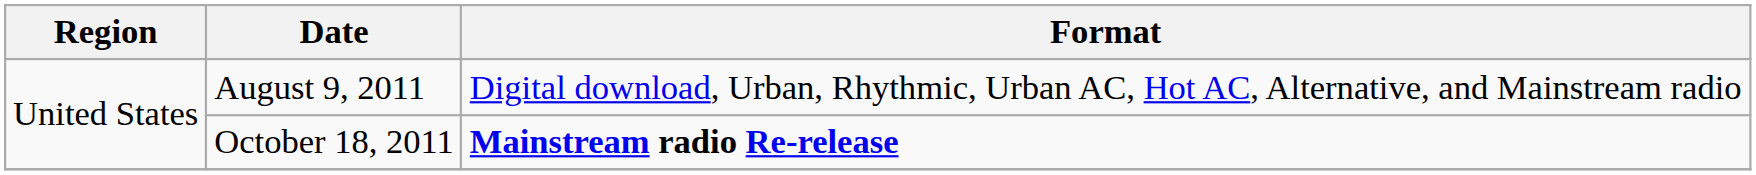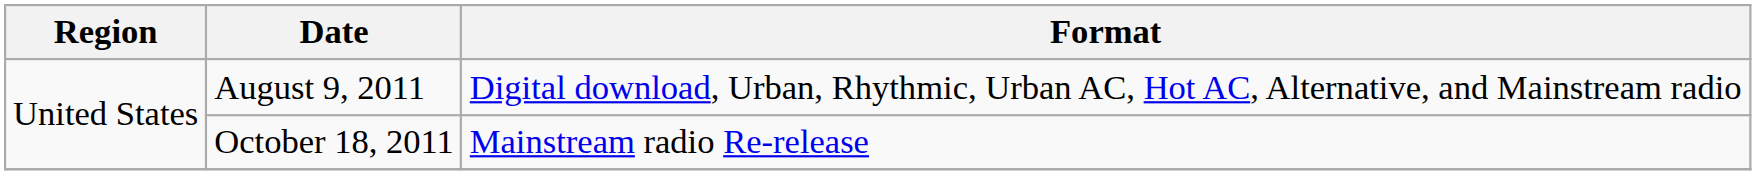(684, 141) bold -> (669, 141) normal
